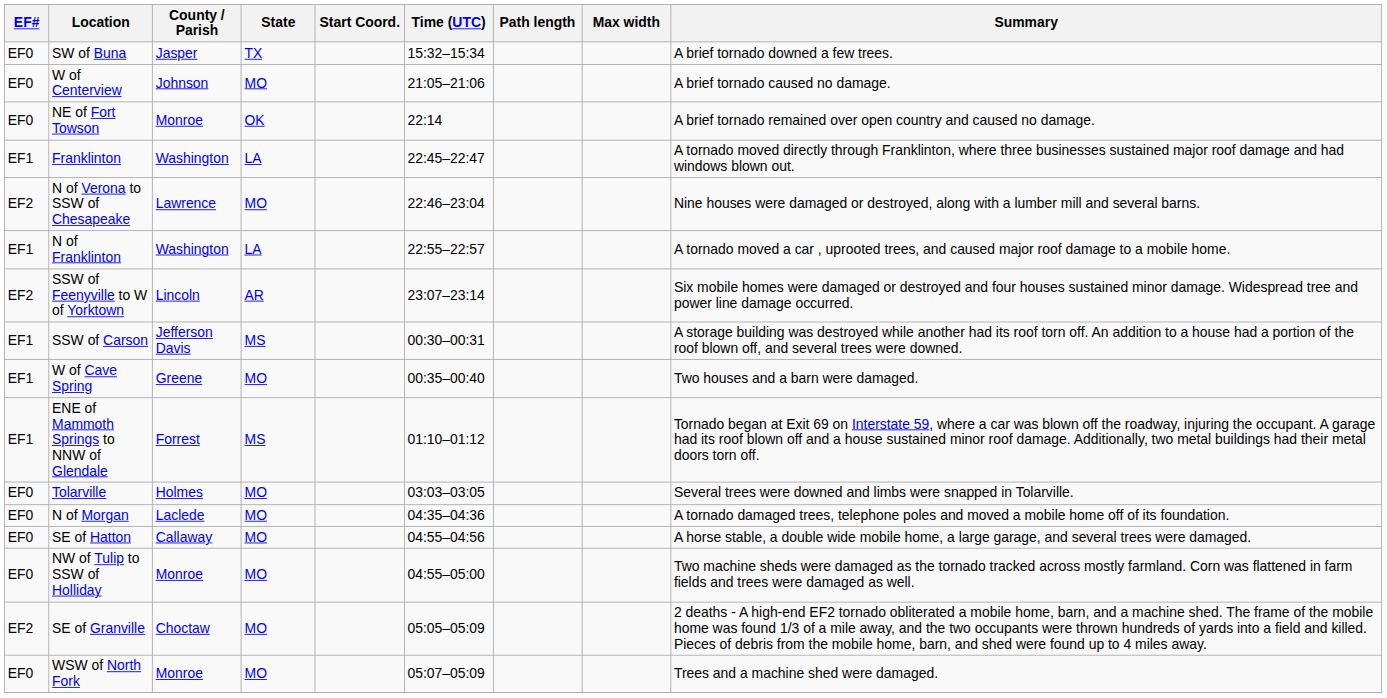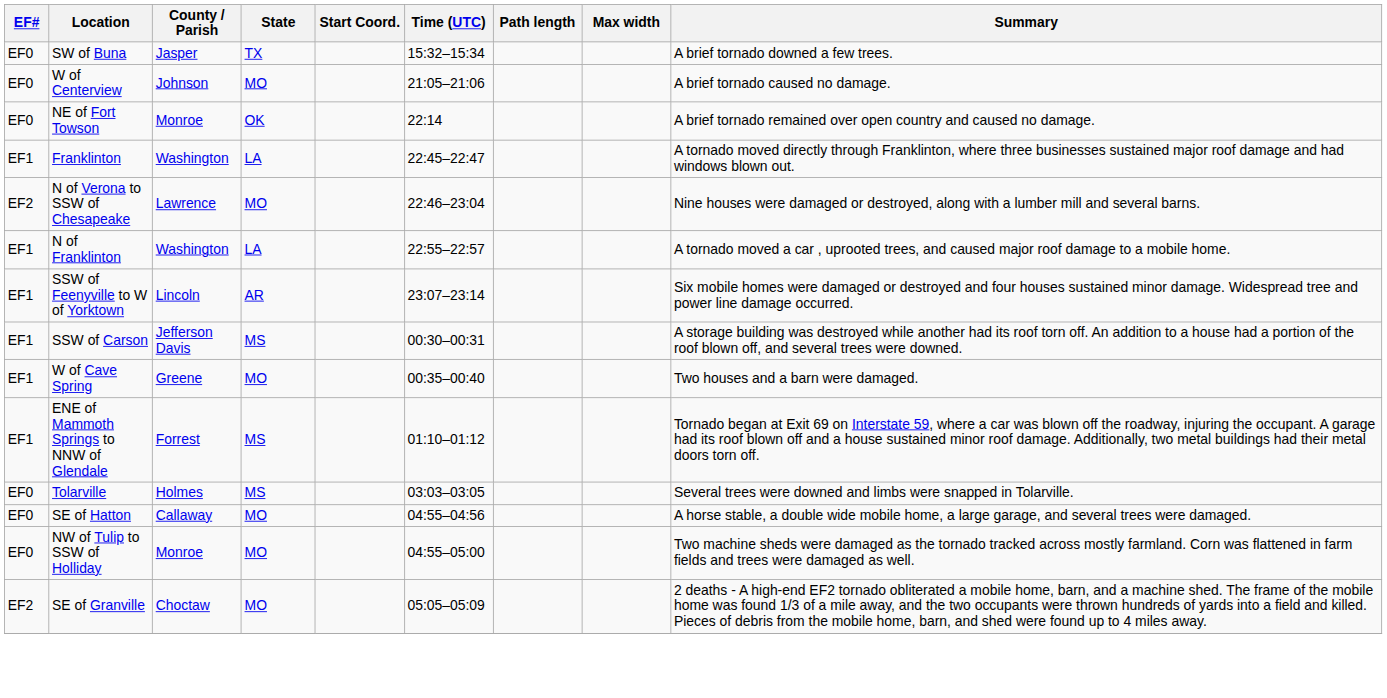(20, 295) EF2 -> (20, 295) EF1
(256, 493) MO -> (255, 493) MS
- row: (90, 515)
- row: (97, 674)
